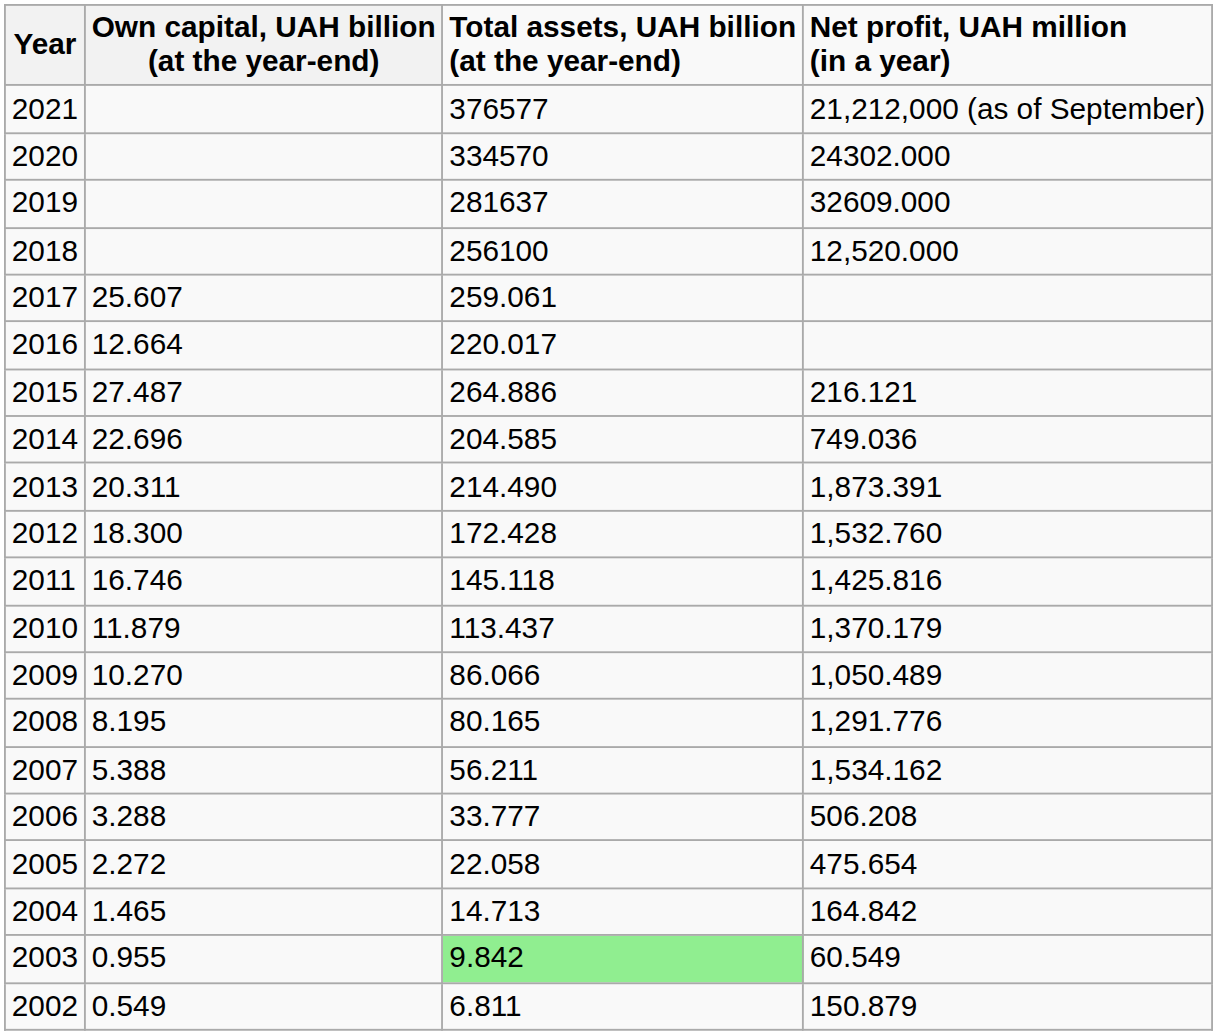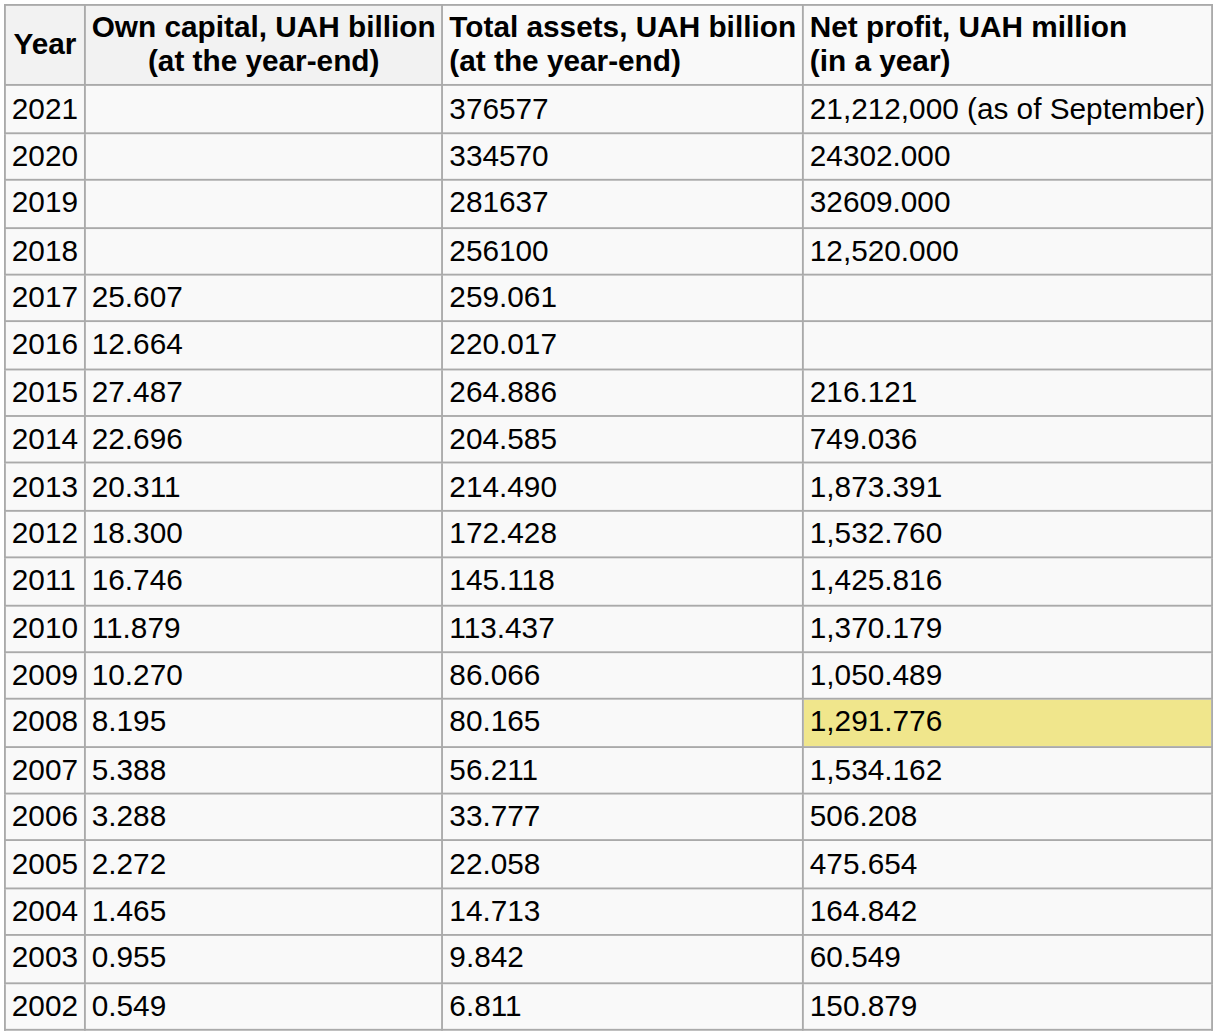(876, 722) no background -> (876, 722) khaki background
(487, 958) lightgreen background -> (487, 958) no background
